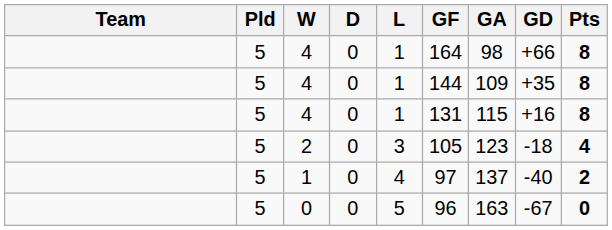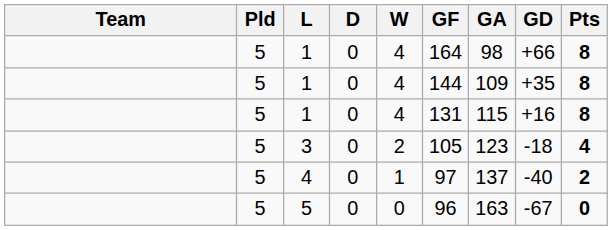columns swapped: (306, 20) <-> (399, 20)
